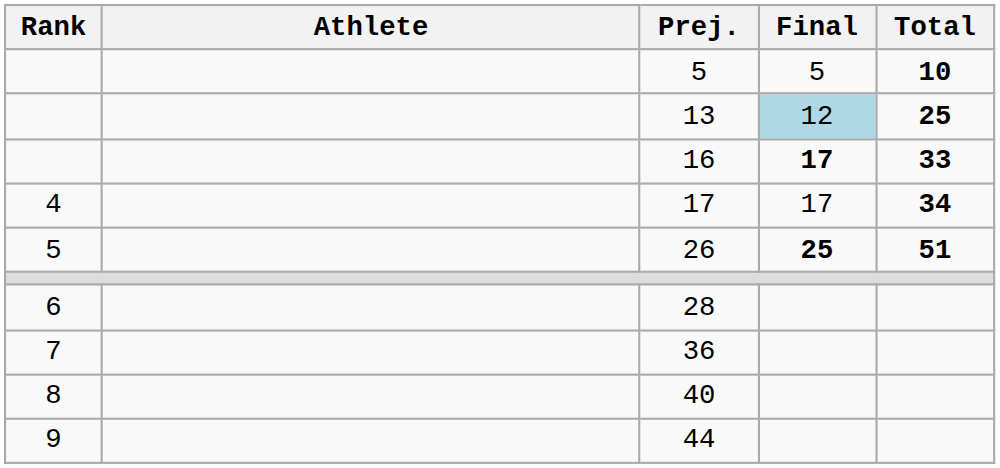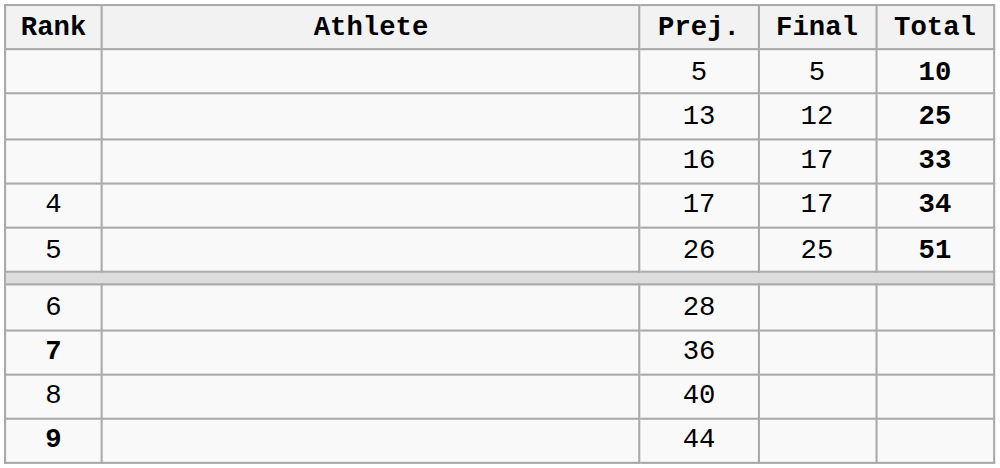(817, 116) lightblue background -> (817, 116) no background
(817, 161) bold -> (817, 161) normal
(817, 250) bold -> (817, 250) normal
(54, 352) normal -> (54, 352) bold
(54, 441) normal -> (54, 441) bold
